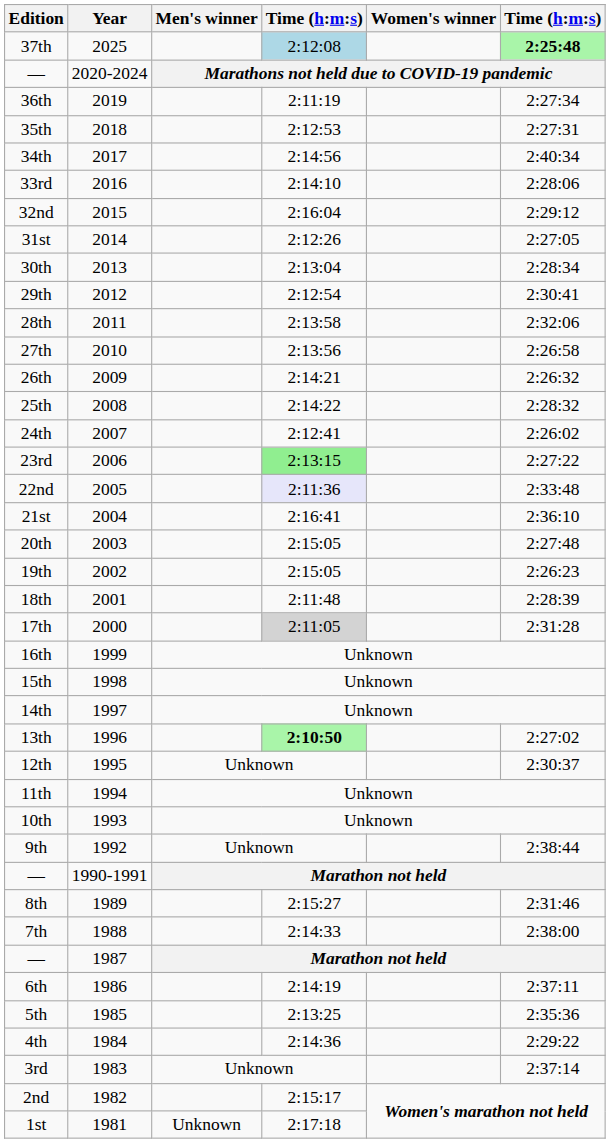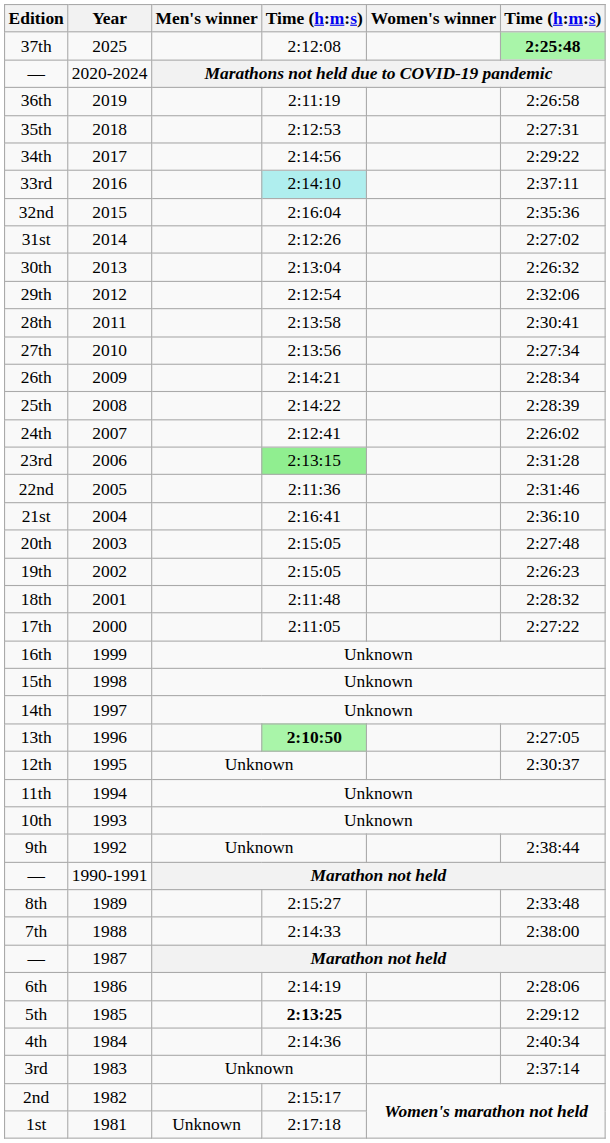(314, 45) lightblue background -> (314, 45) no background
(553, 101) 2:27:34 -> (553, 101) 2:26:58
(553, 156) 2:40:34 -> (553, 156) 2:29:22
(314, 184) no background -> (314, 184) paleturquoise background
(553, 184) 2:28:06 -> (553, 184) 2:37:11
(553, 211) 2:29:12 -> (553, 211) 2:35:36
(553, 239) 2:27:05 -> (553, 239) 2:27:02
(553, 267) 2:28:34 -> (553, 267) 2:26:32
(553, 294) 2:30:41 -> (553, 294) 2:32:06
(553, 322) 2:32:06 -> (553, 322) 2:30:41
(553, 350) 2:26:58 -> (553, 350) 2:27:34
(553, 377) 2:26:32 -> (553, 377) 2:28:34
(553, 405) 2:28:32 -> (553, 405) 2:28:39
(553, 460) 2:27:22 -> (553, 460) 2:31:28
(314, 488) lavender background -> (314, 488) no background
(553, 488) 2:33:48 -> (553, 488) 2:31:46
(553, 599) 2:28:39 -> (553, 599) 2:28:32
(314, 626) lightgrey background -> (314, 626) no background
(553, 626) 2:31:28 -> (553, 626) 2:27:22
(553, 737) 2:27:02 -> (553, 737) 2:27:05
(553, 903) 2:31:46 -> (553, 903) 2:33:48
(553, 986) 2:37:11 -> (553, 986) 2:28:06
(314, 1014) normal -> (314, 1014) bold
(553, 1014) 2:35:36 -> (553, 1014) 2:29:12
(553, 1041) 2:29:22 -> (553, 1041) 2:40:34
